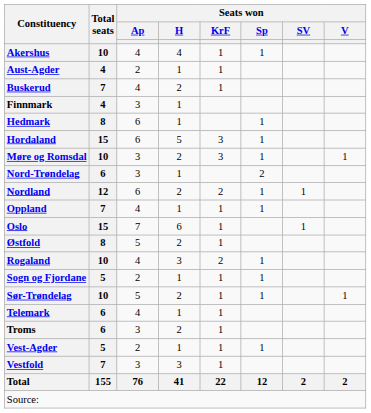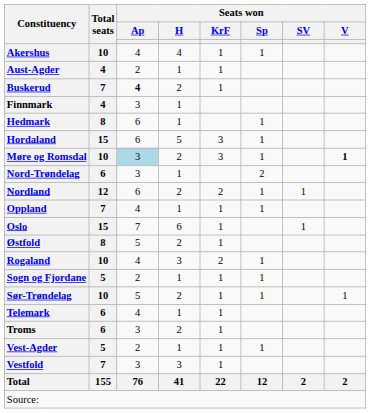(138, 87) normal -> (138, 87) bold
(138, 157) no background -> (138, 157) lightblue background
(345, 157) normal -> (345, 157) bold
